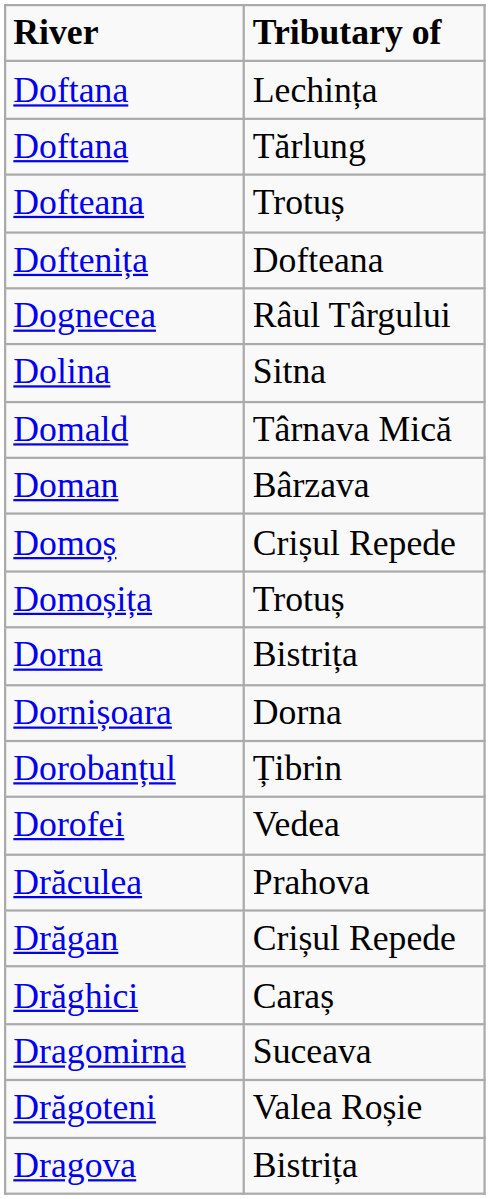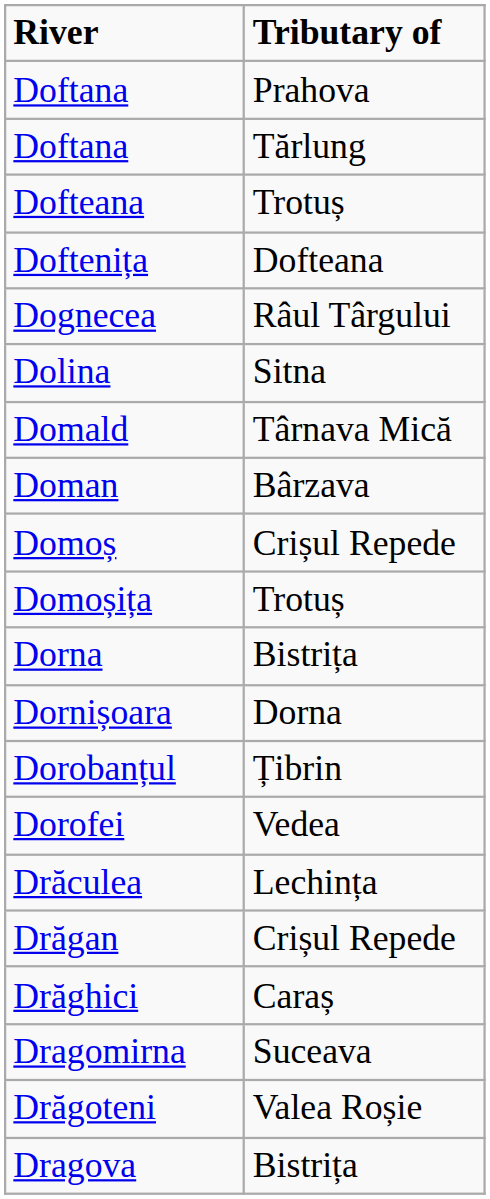(315, 89) Lechința -> (311, 89) Prahova
(311, 881) Prahova -> (315, 881) Lechința
